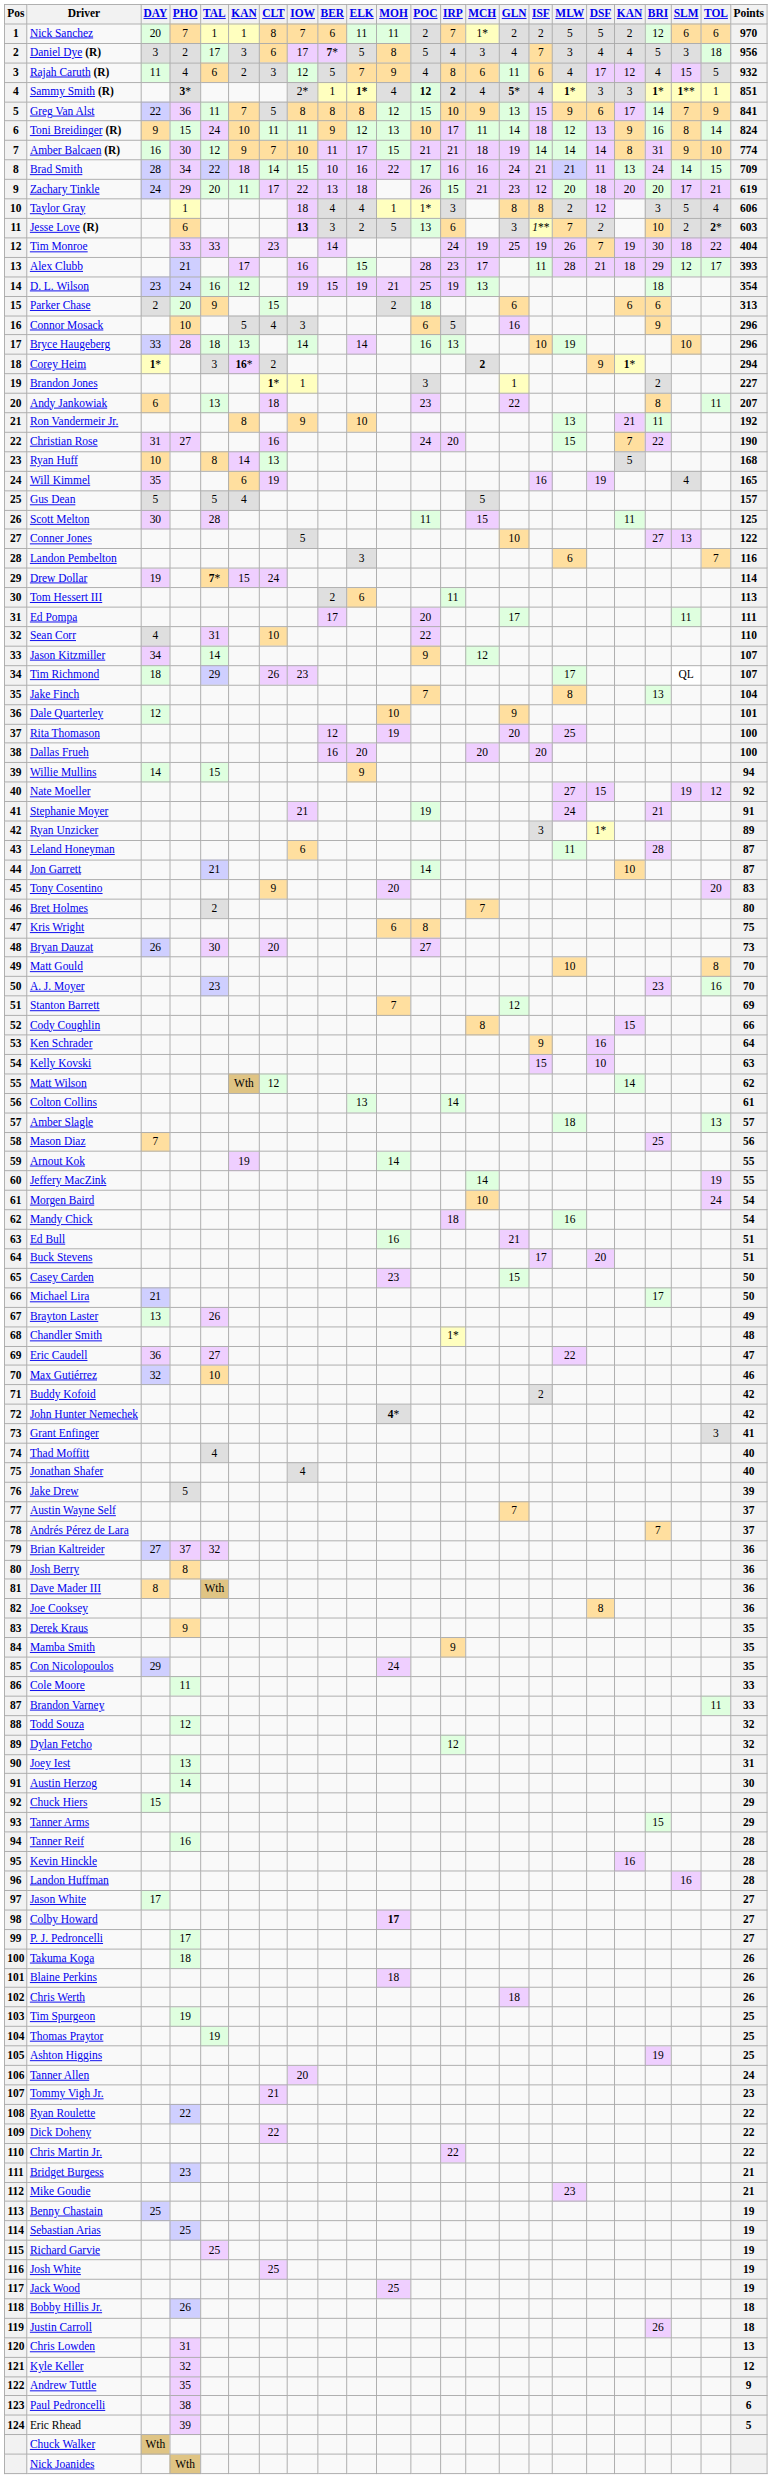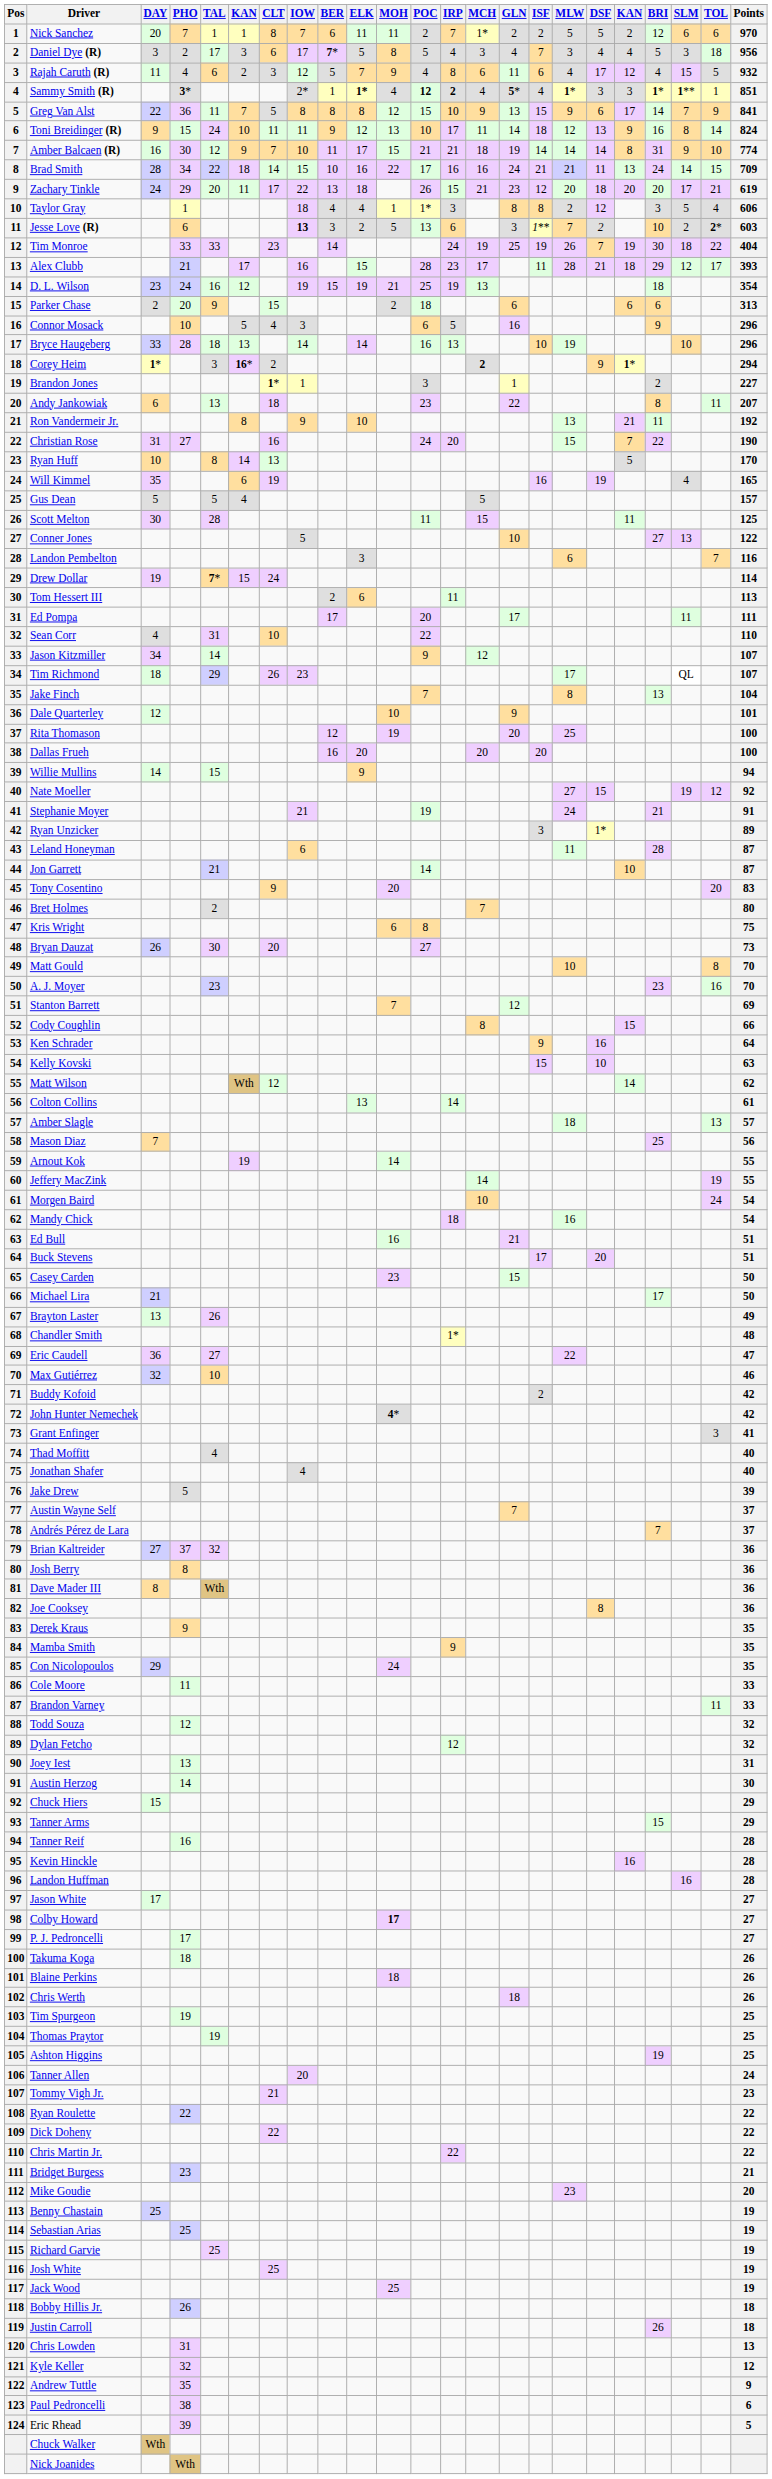(749, 461) 168 -> (749, 461) 170
(749, 2192) 21 -> (749, 2192) 20
